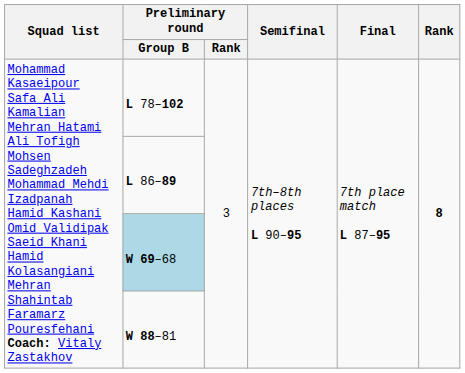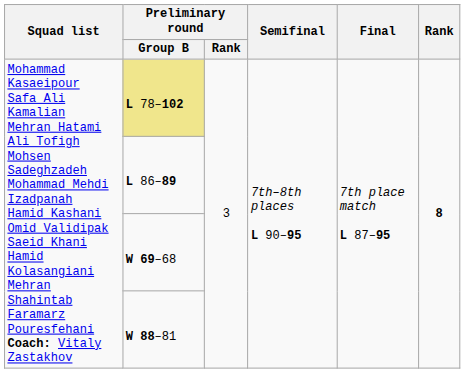(155, 105) no background -> (155, 105) khaki background
(151, 259) lightblue background -> (151, 259) no background
